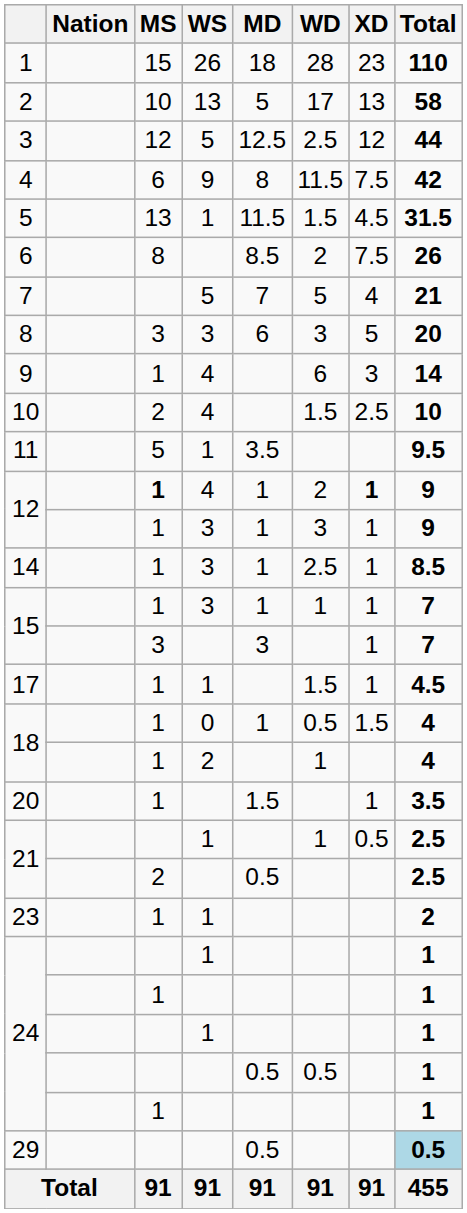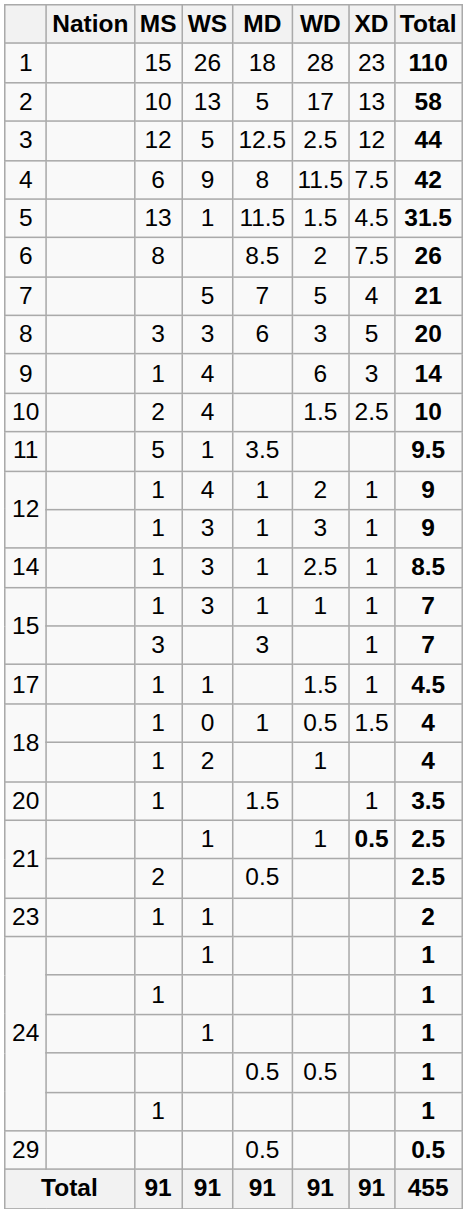(158, 489) bold -> (158, 489) normal
(372, 489) bold -> (372, 489) normal
(372, 839) normal -> (372, 839) bold
(428, 1149) lightblue background -> (428, 1149) no background
